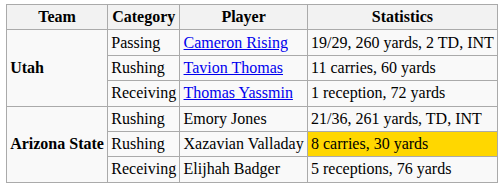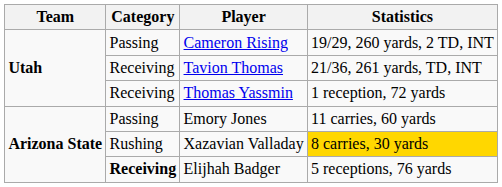(138, 67) Rushing -> (142, 67) Receiving
(373, 67) 11 carries, 60 yards -> (396, 67) 21/36, 261 yards, TD, INT
(138, 118) Rushing -> (134, 118) Passing
(396, 118) 21/36, 261 yards, TD, INT -> (373, 118) 11 carries, 60 yards
(144, 169) normal -> (143, 169) bold
